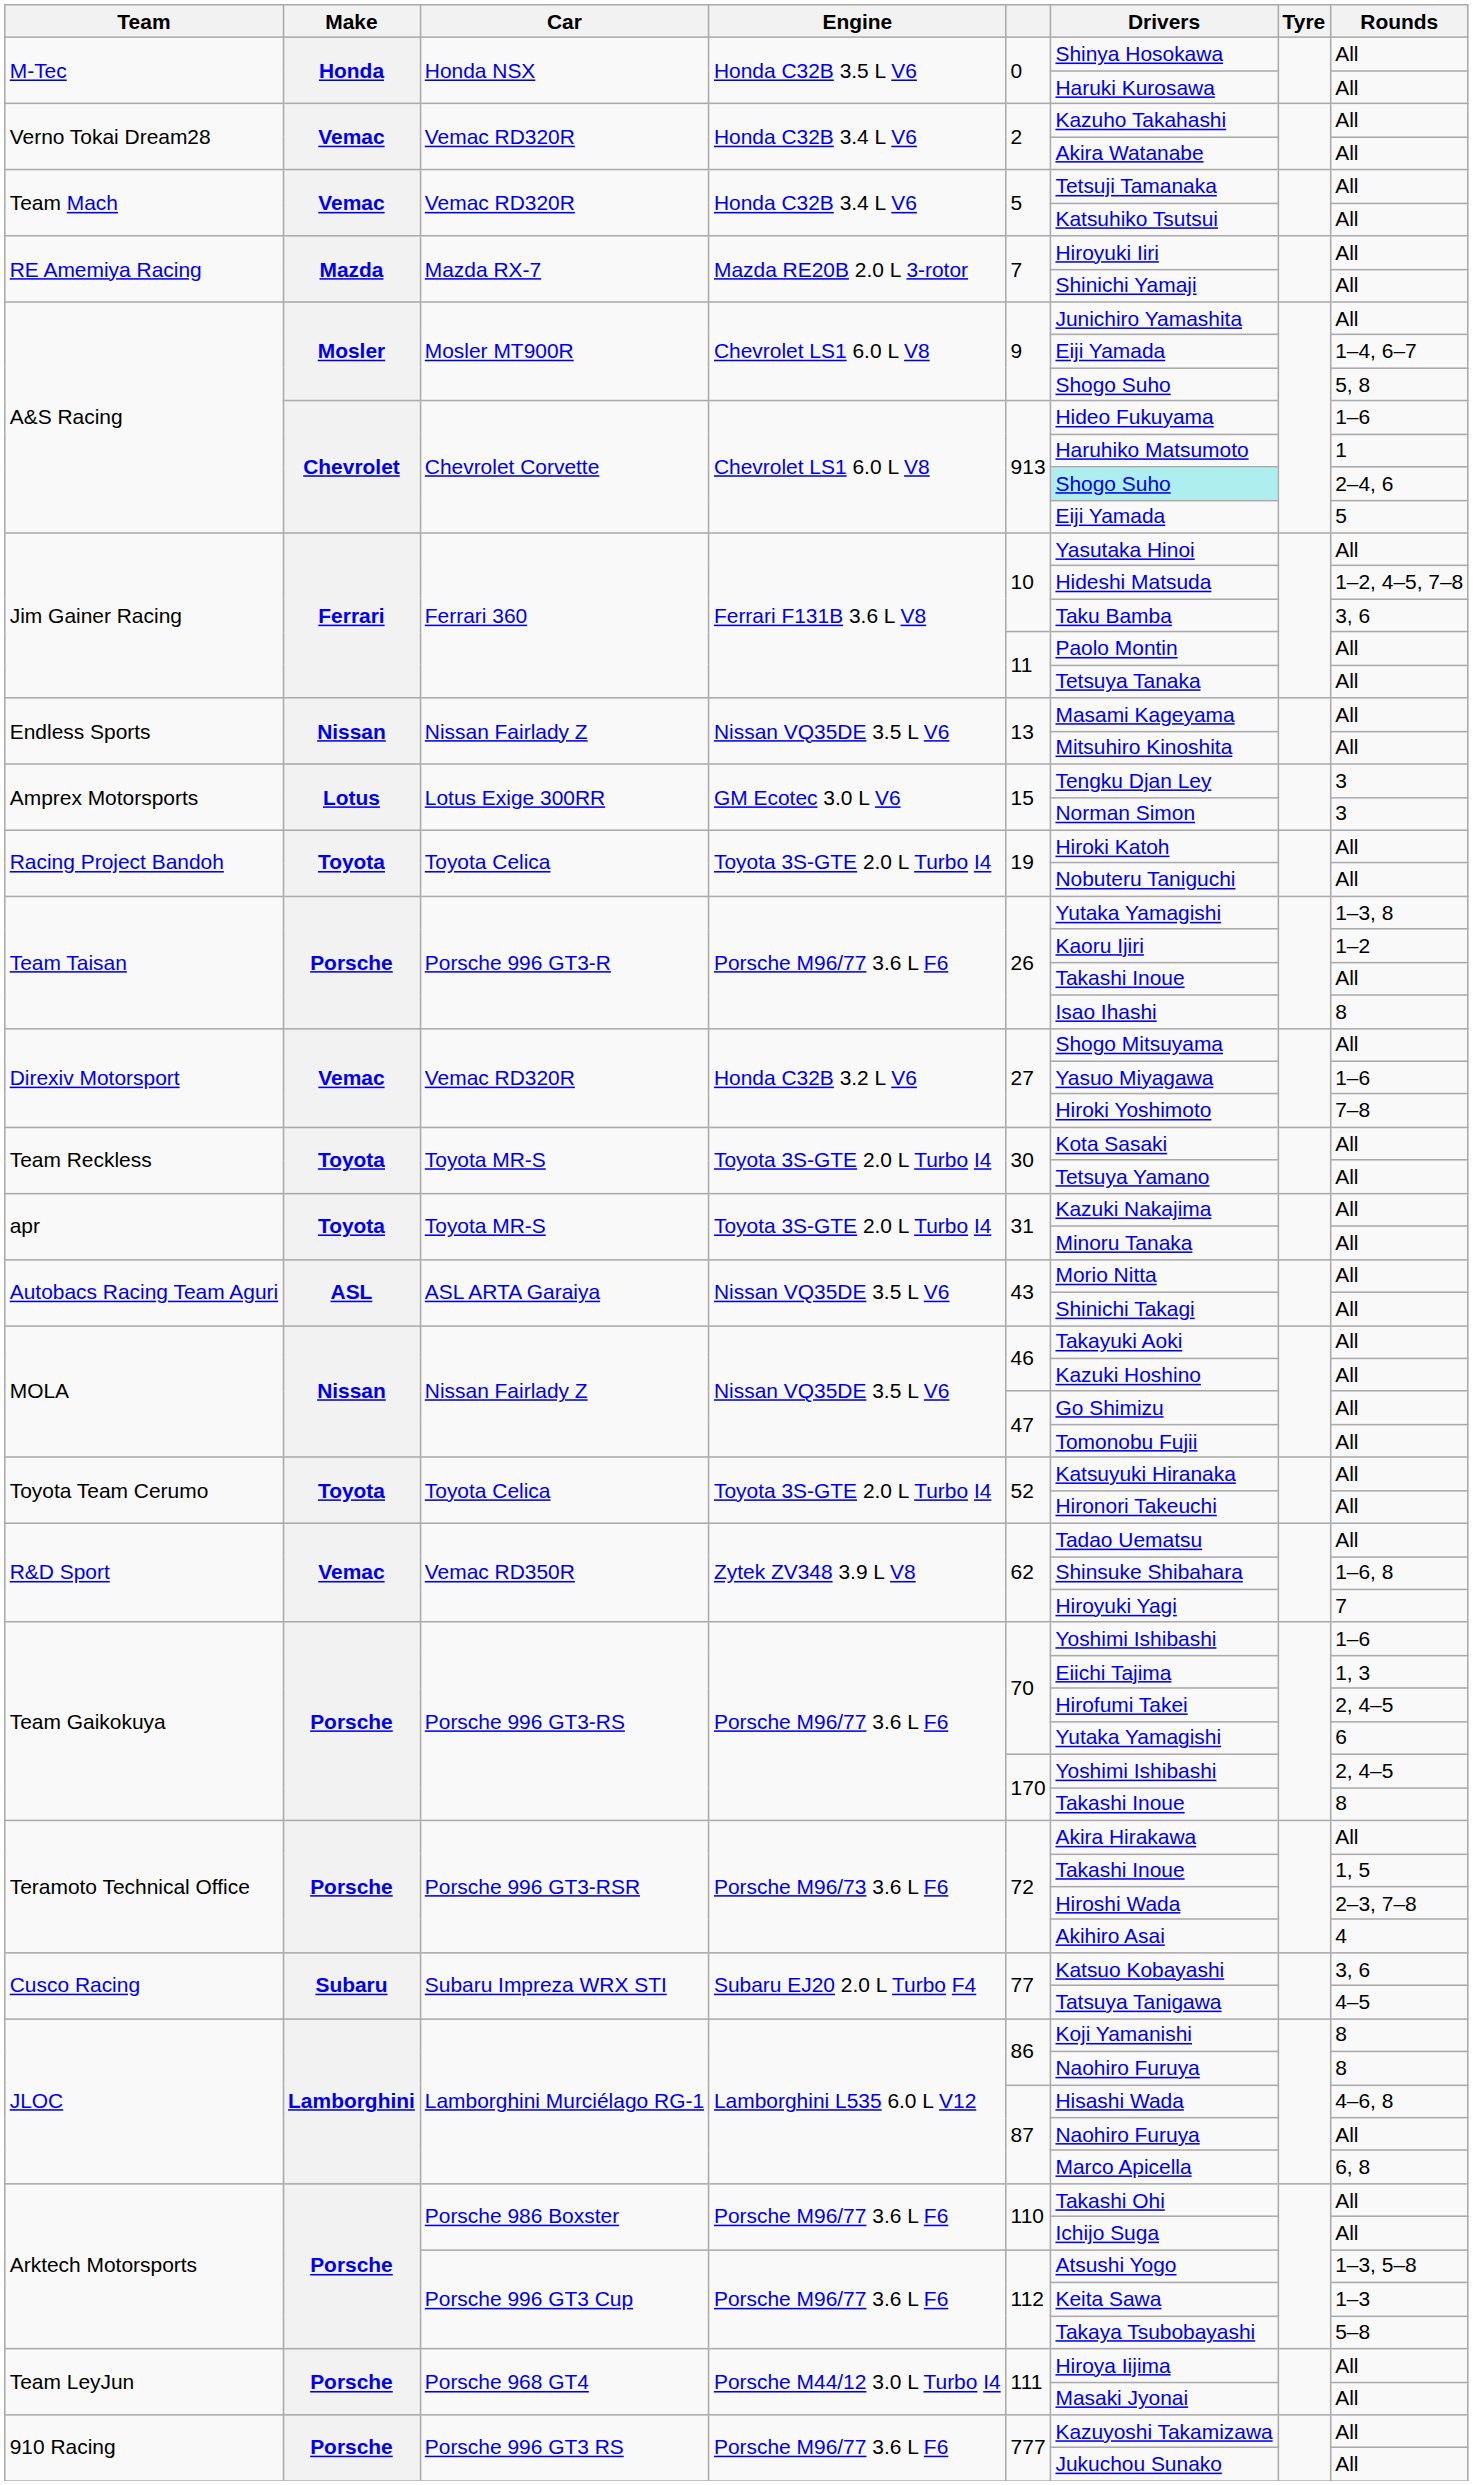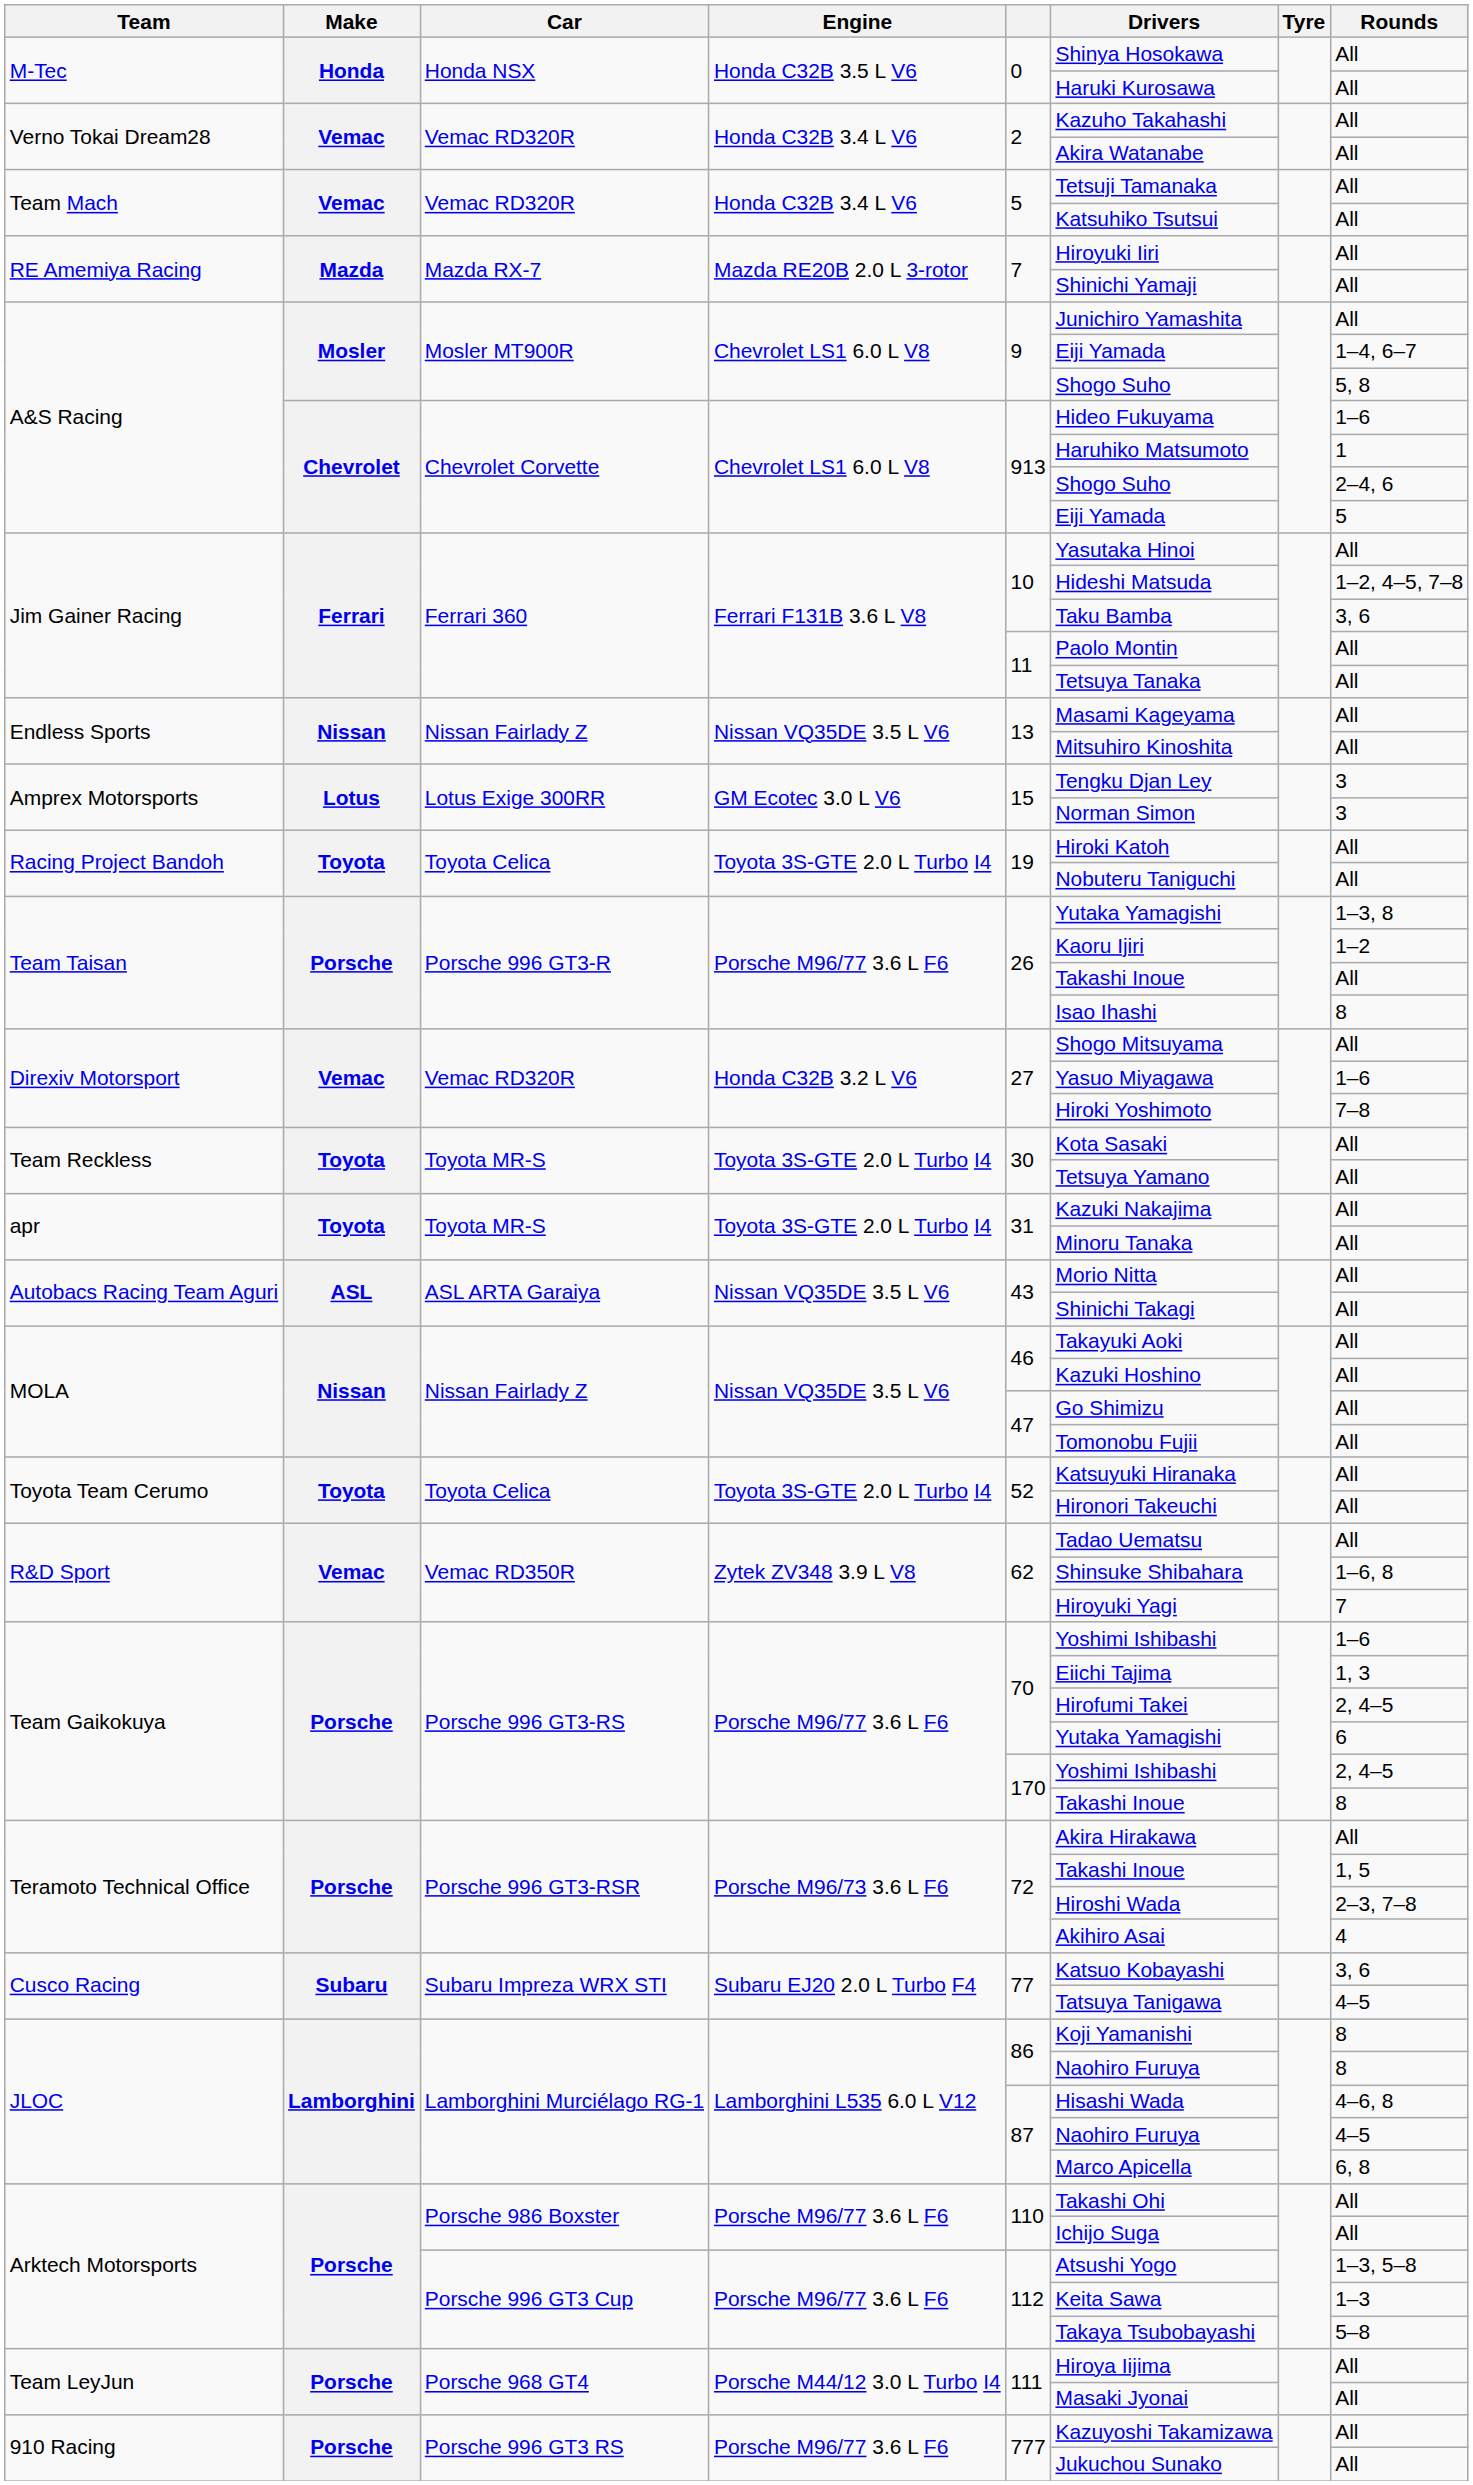(1113, 483) paleturquoise background -> (1113, 483) no background
(1347, 2134) All -> (1353, 2134) 4–5
